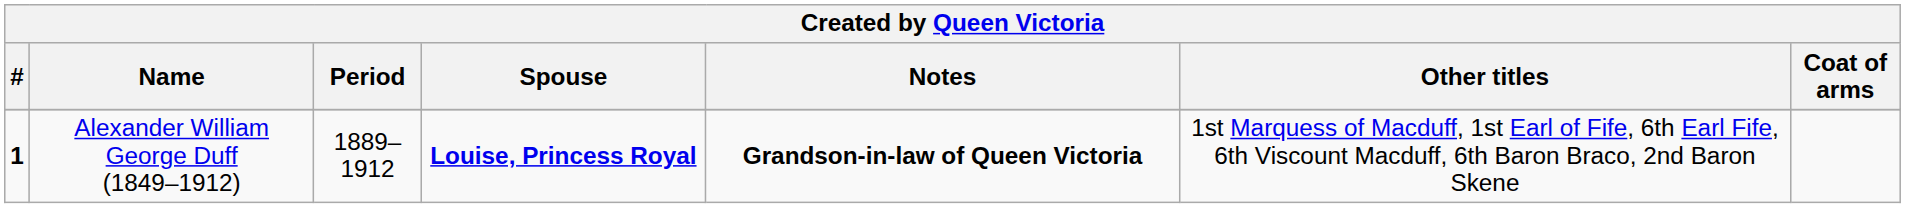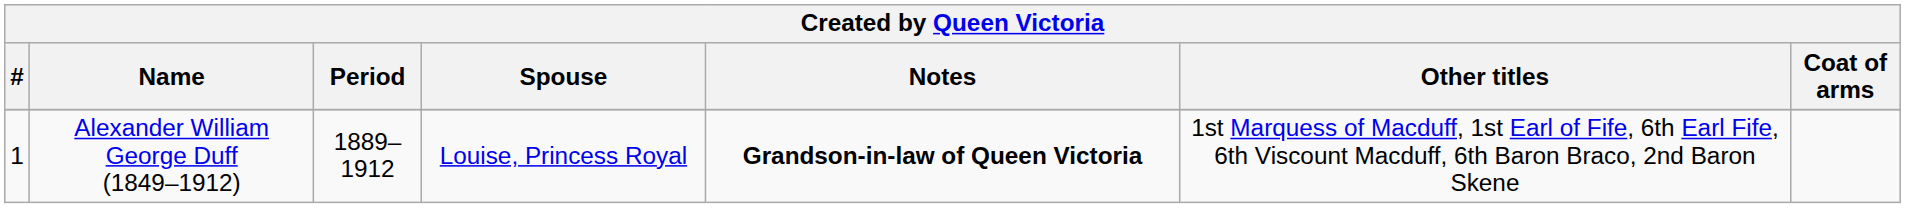(17, 155) bold -> (17, 155) normal
(563, 155) bold -> (563, 155) normal
